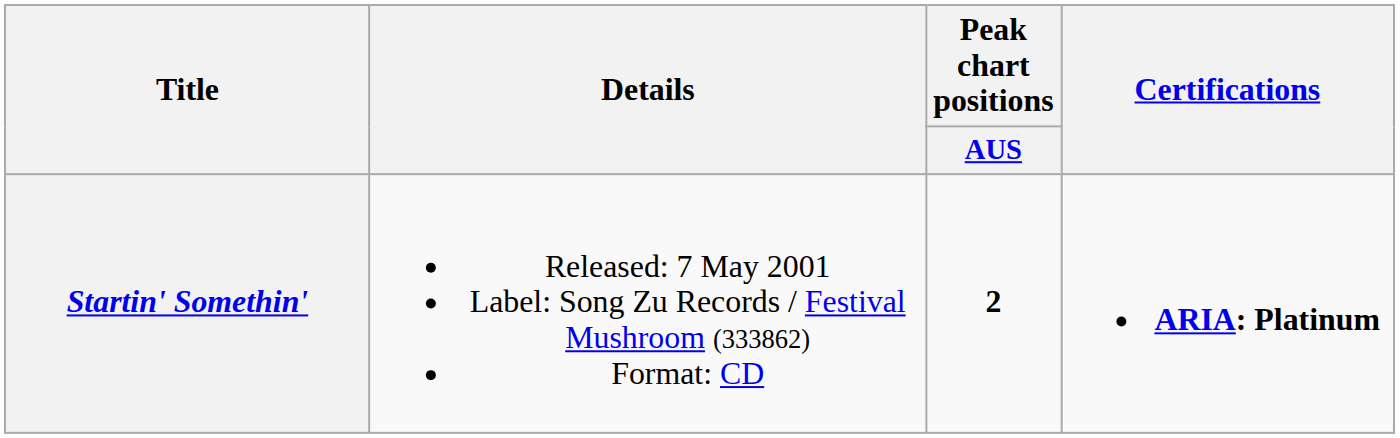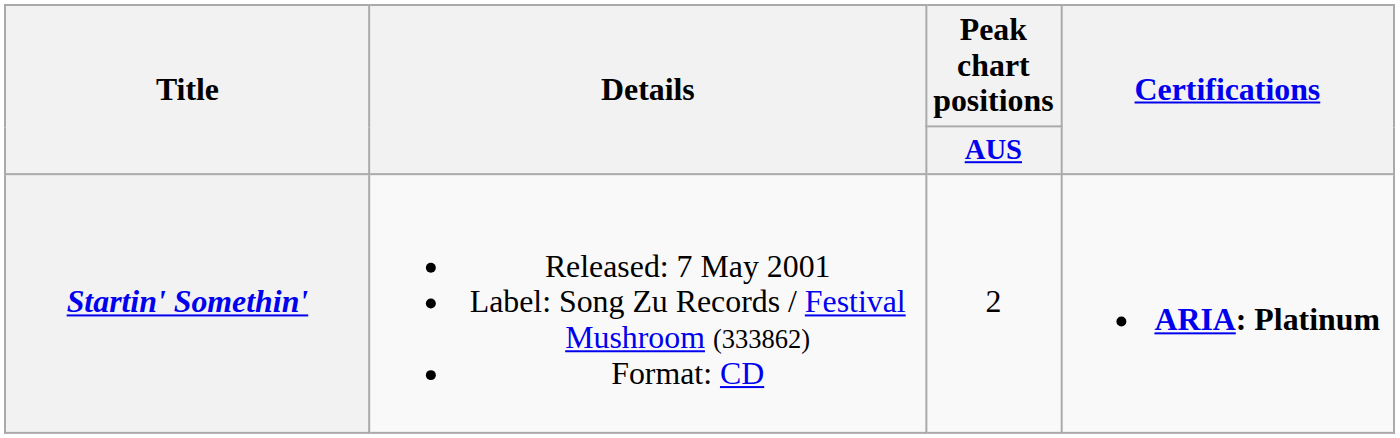(993, 302) bold -> (993, 302) normal
